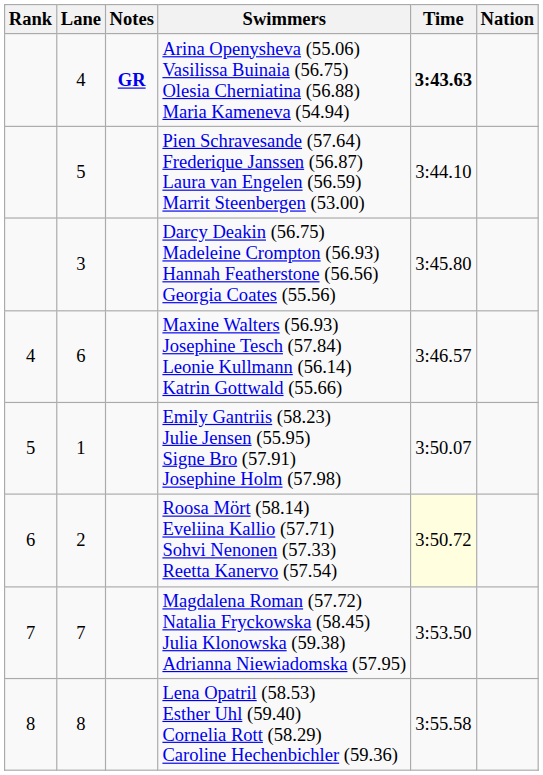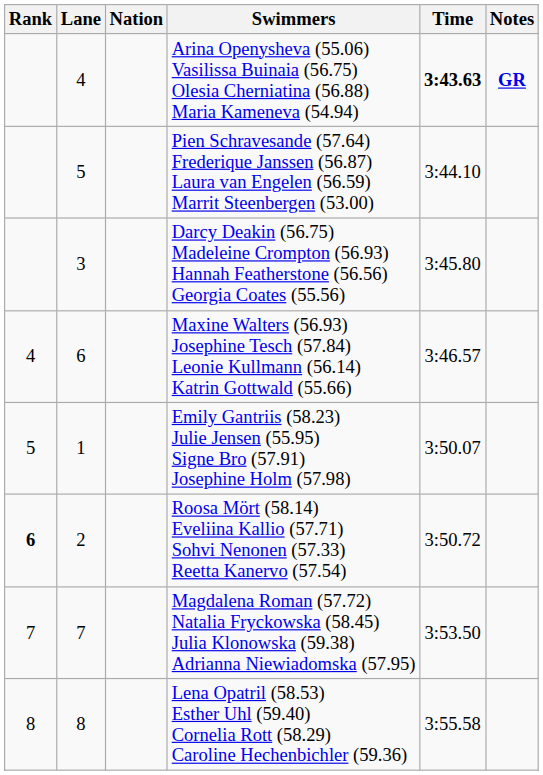columns swapped: (507, 19) <-> (132, 19)
(31, 540) normal -> (31, 540) bold
(443, 540) lightyellow background -> (453, 540) no background
